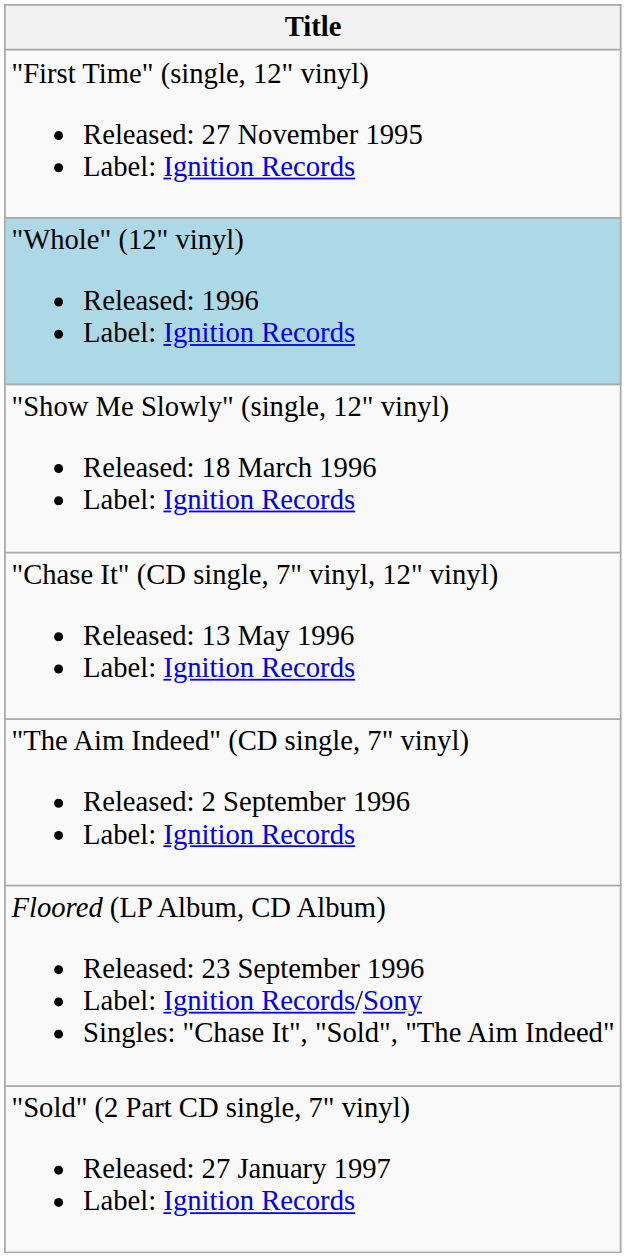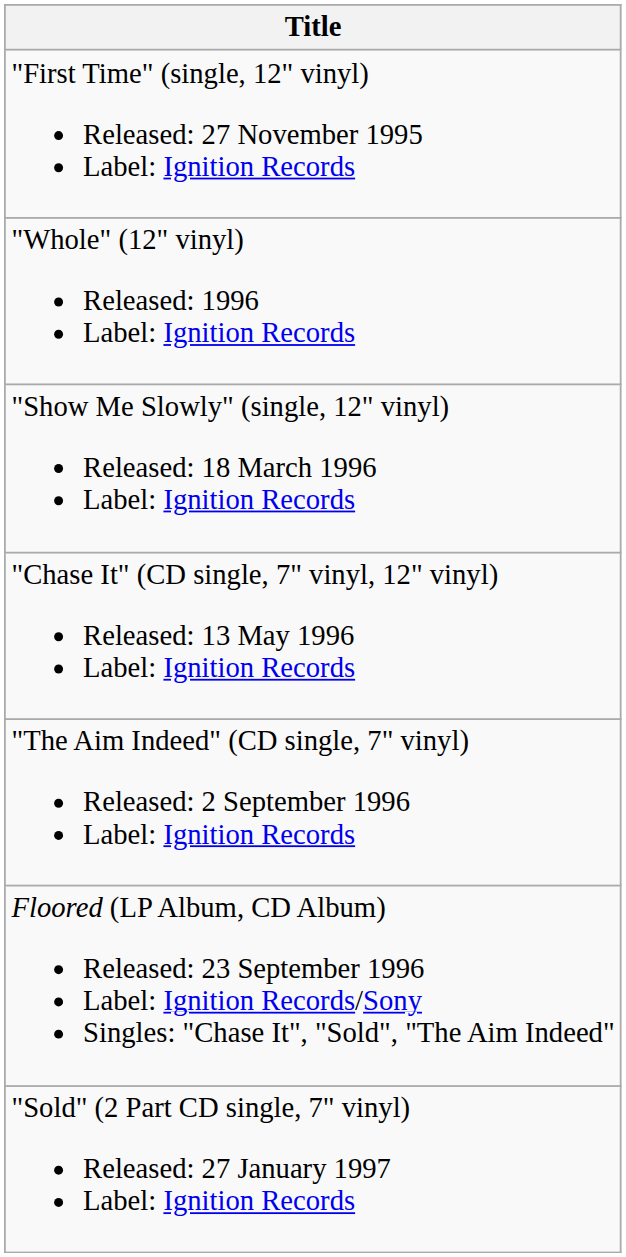(313, 287) lightblue background -> (313, 287) no background
